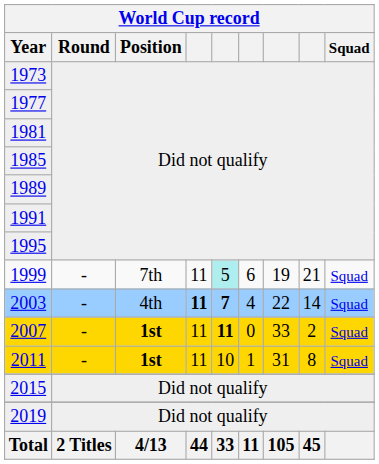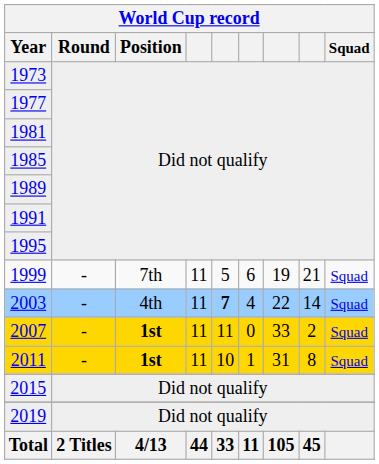(225, 274) paleturquoise background -> (225, 274) no background
(199, 302) bold -> (199, 302) normal
(225, 331) bold -> (225, 331) normal
